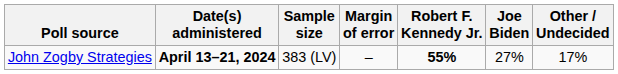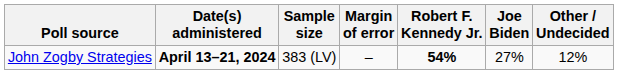(442, 57) 55% -> (442, 57) 54%
(573, 57) 17% -> (573, 57) 12%
